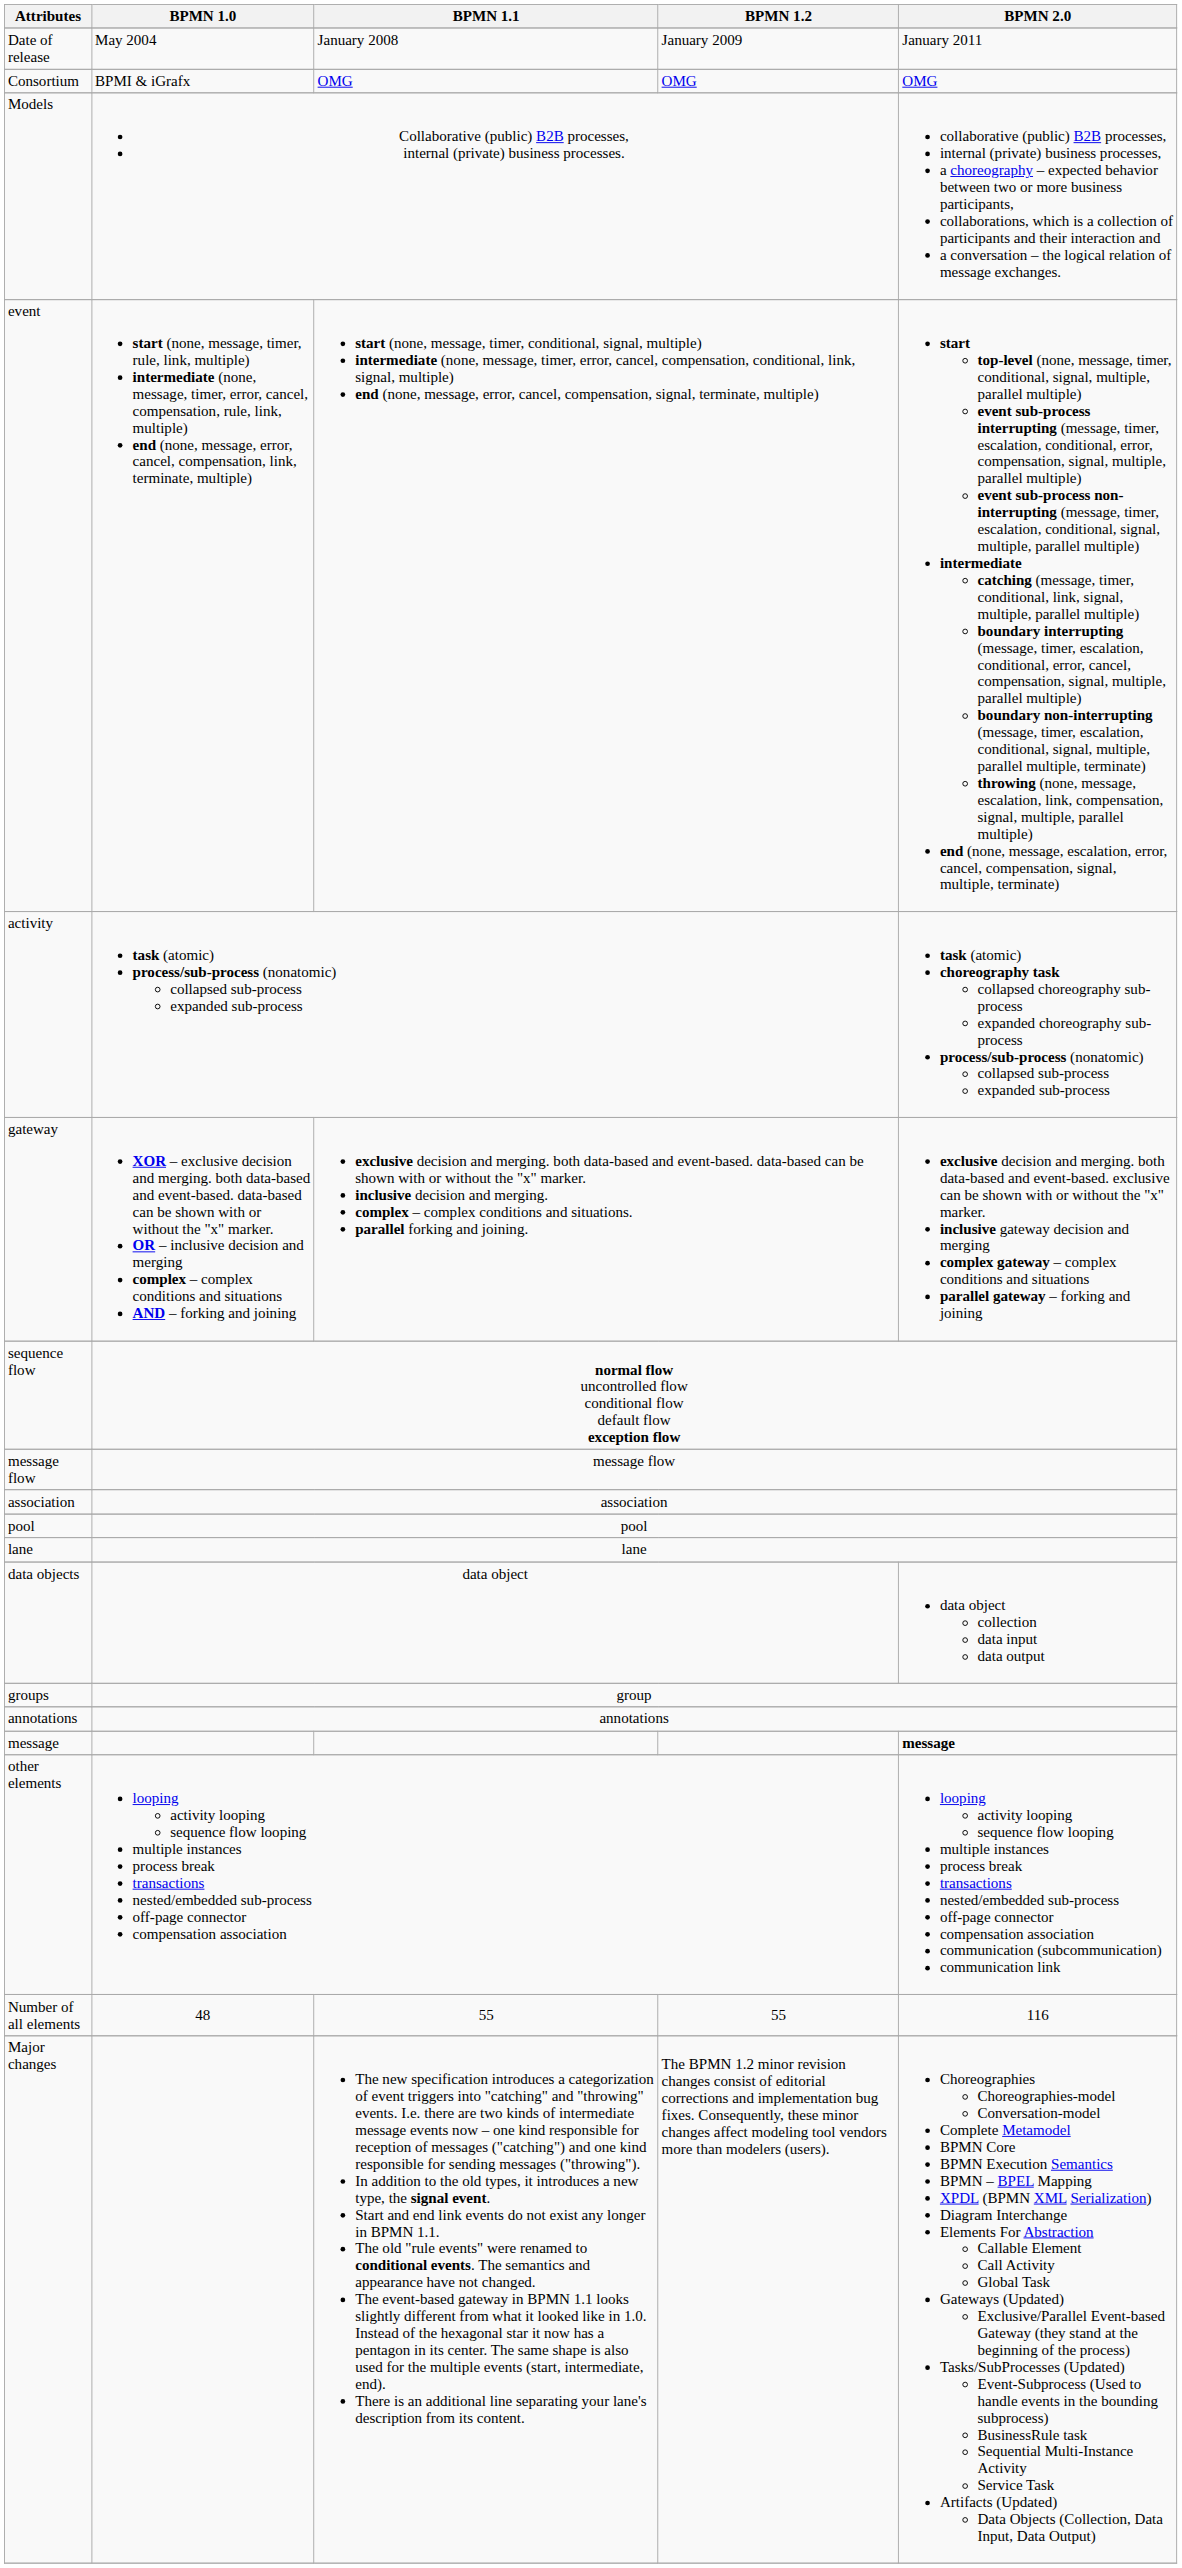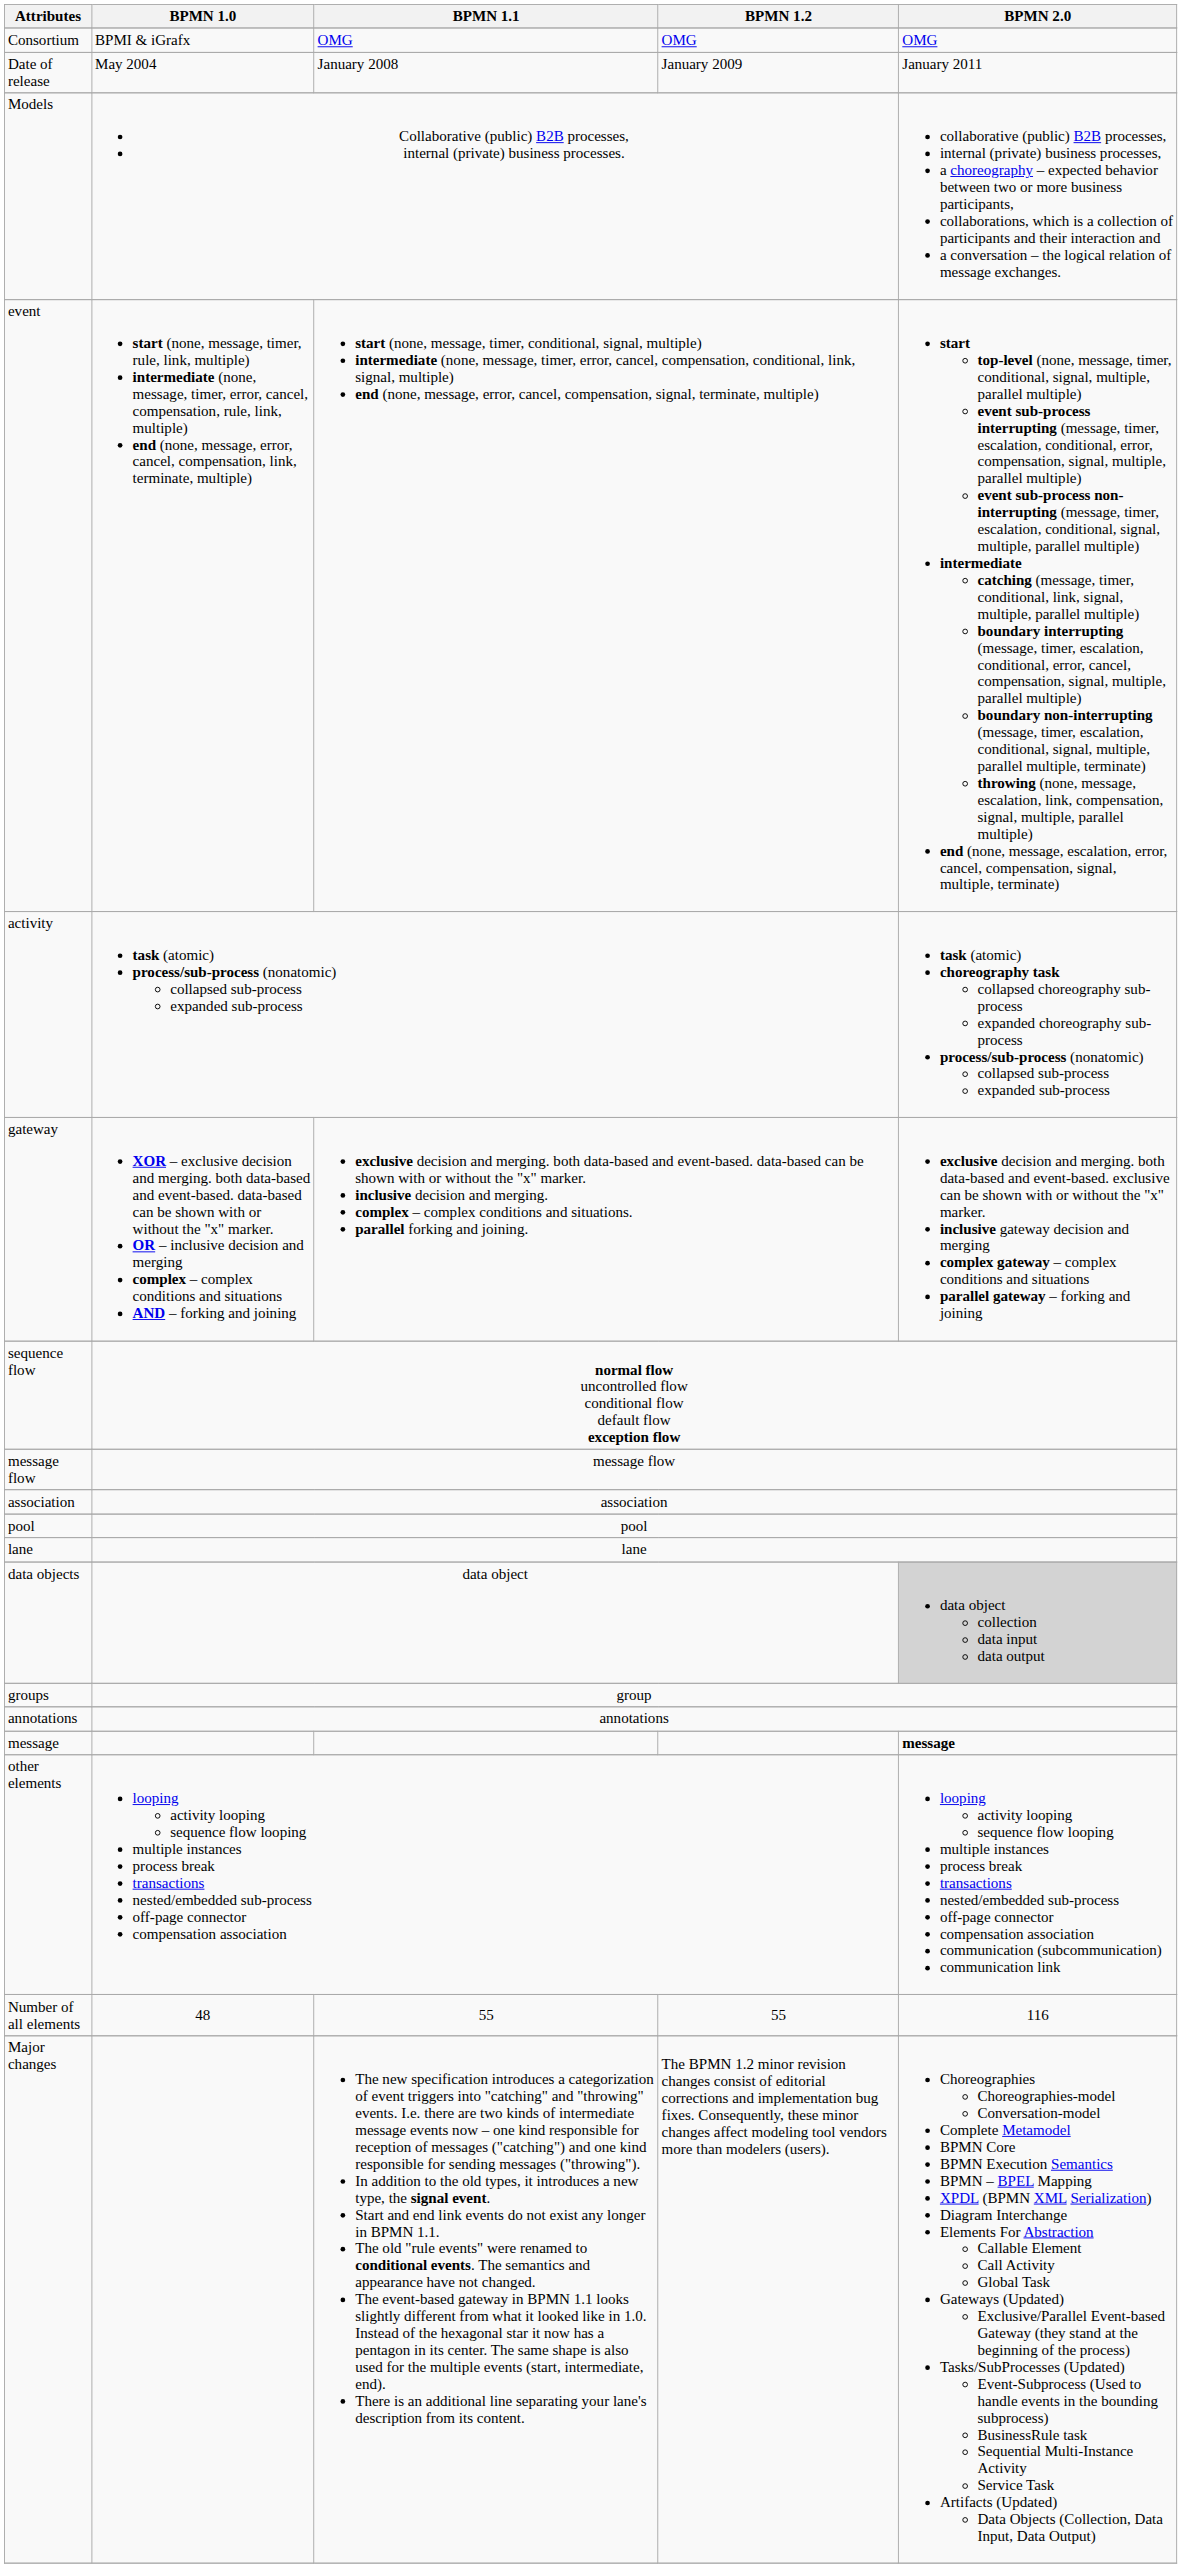rows swapped: (43, 81) <-> (30, 48)
(1038, 1631) no background -> (1038, 1631) lightgrey background
